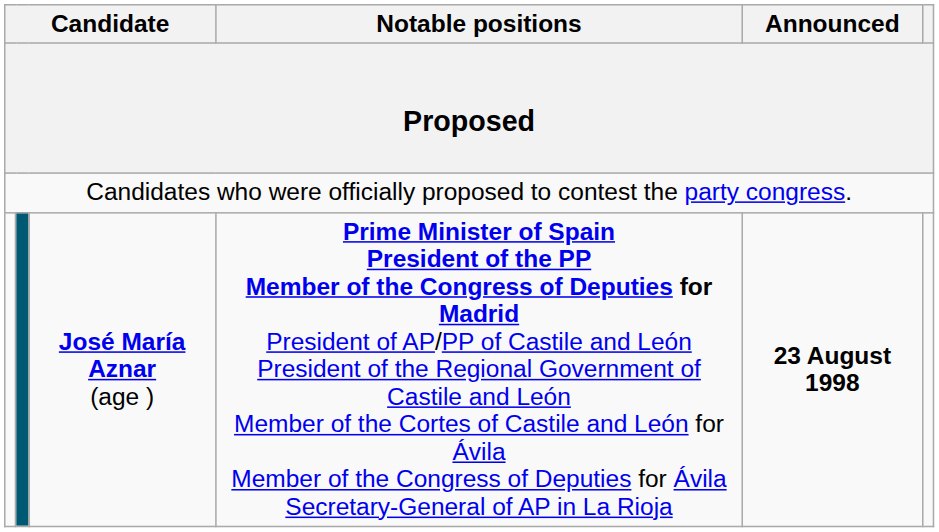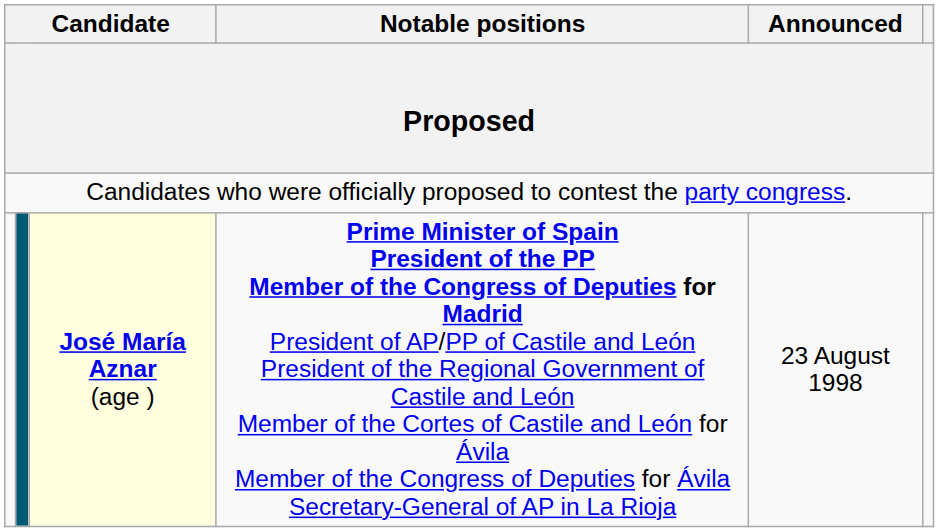(122, 369) no background -> (123, 369) lightyellow background
(832, 369) bold -> (835, 369) normal
